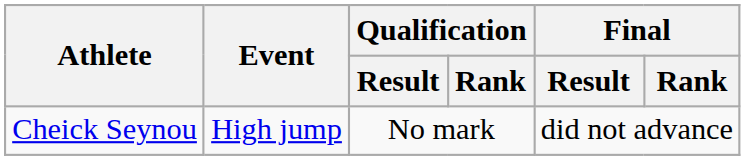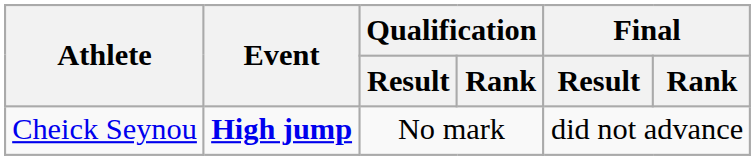(277, 130) normal -> (282, 130) bold
